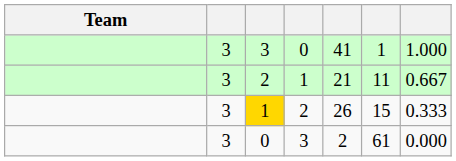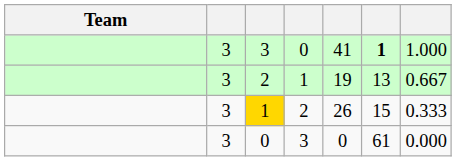(381, 50) normal -> (381, 50) bold
(343, 80) 21 -> (343, 80) 19
(381, 80) 11 -> (381, 80) 13
(343, 141) 2 -> (343, 141) 0
